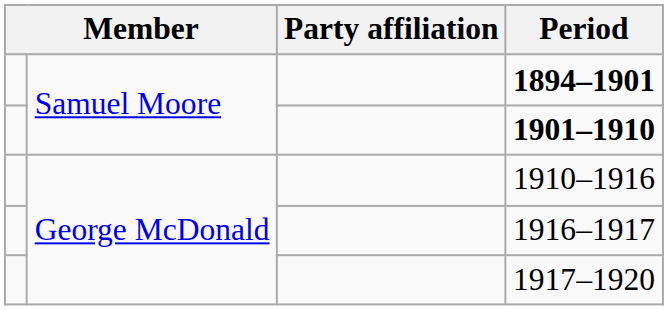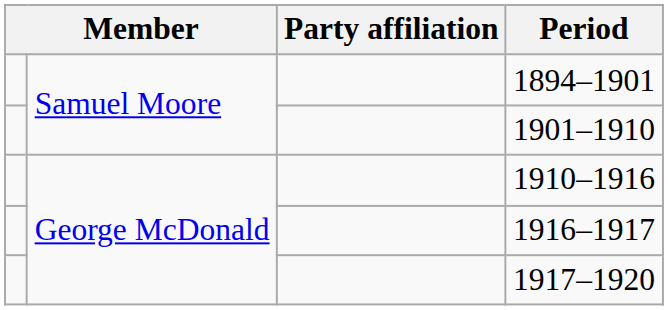(584, 79) bold -> (584, 79) normal
(584, 129) bold -> (584, 129) normal
